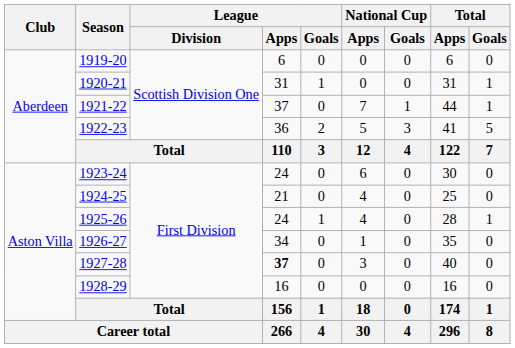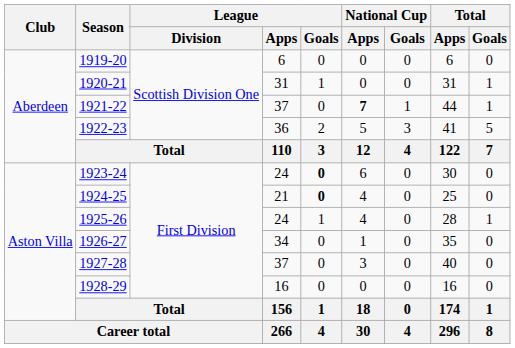(363, 106) normal -> (363, 106) bold
(321, 173) normal -> (321, 173) bold
(321, 196) normal -> (321, 196) bold
(281, 264) bold -> (281, 264) normal
